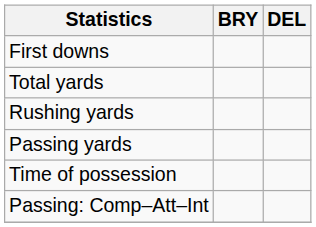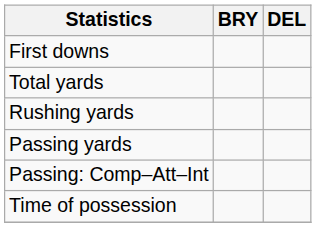rows swapped: (109, 206) <-> (93, 175)
